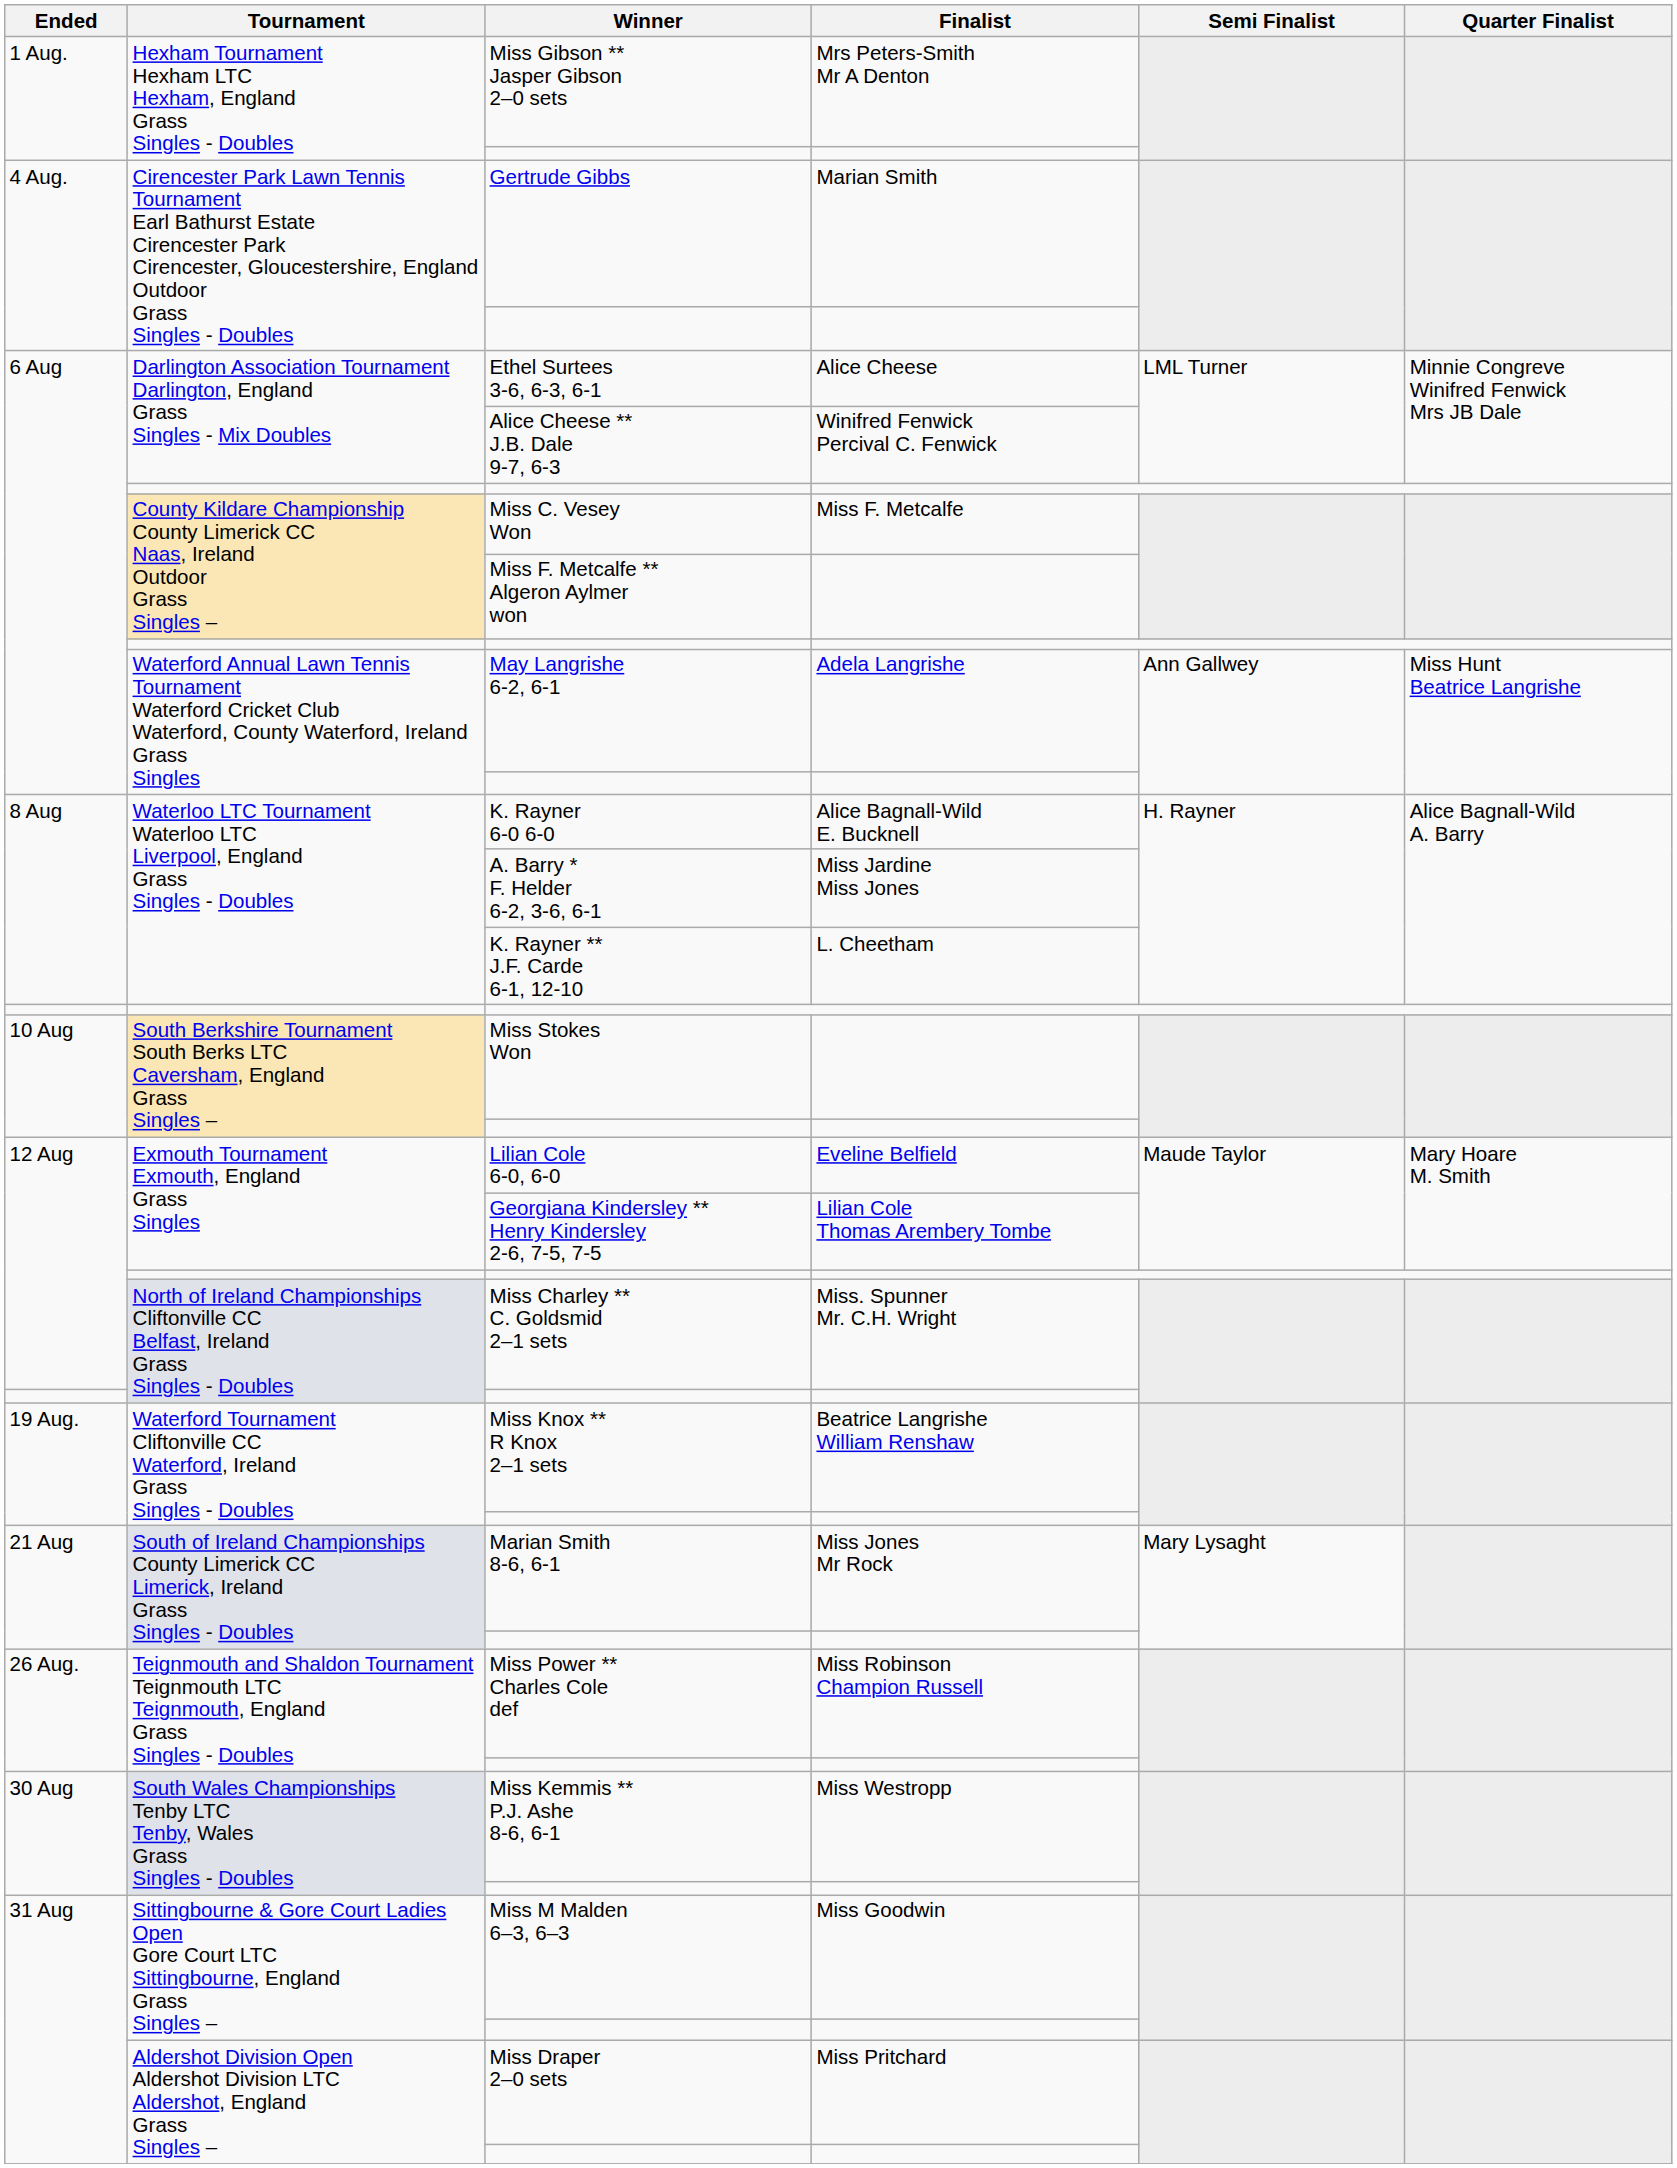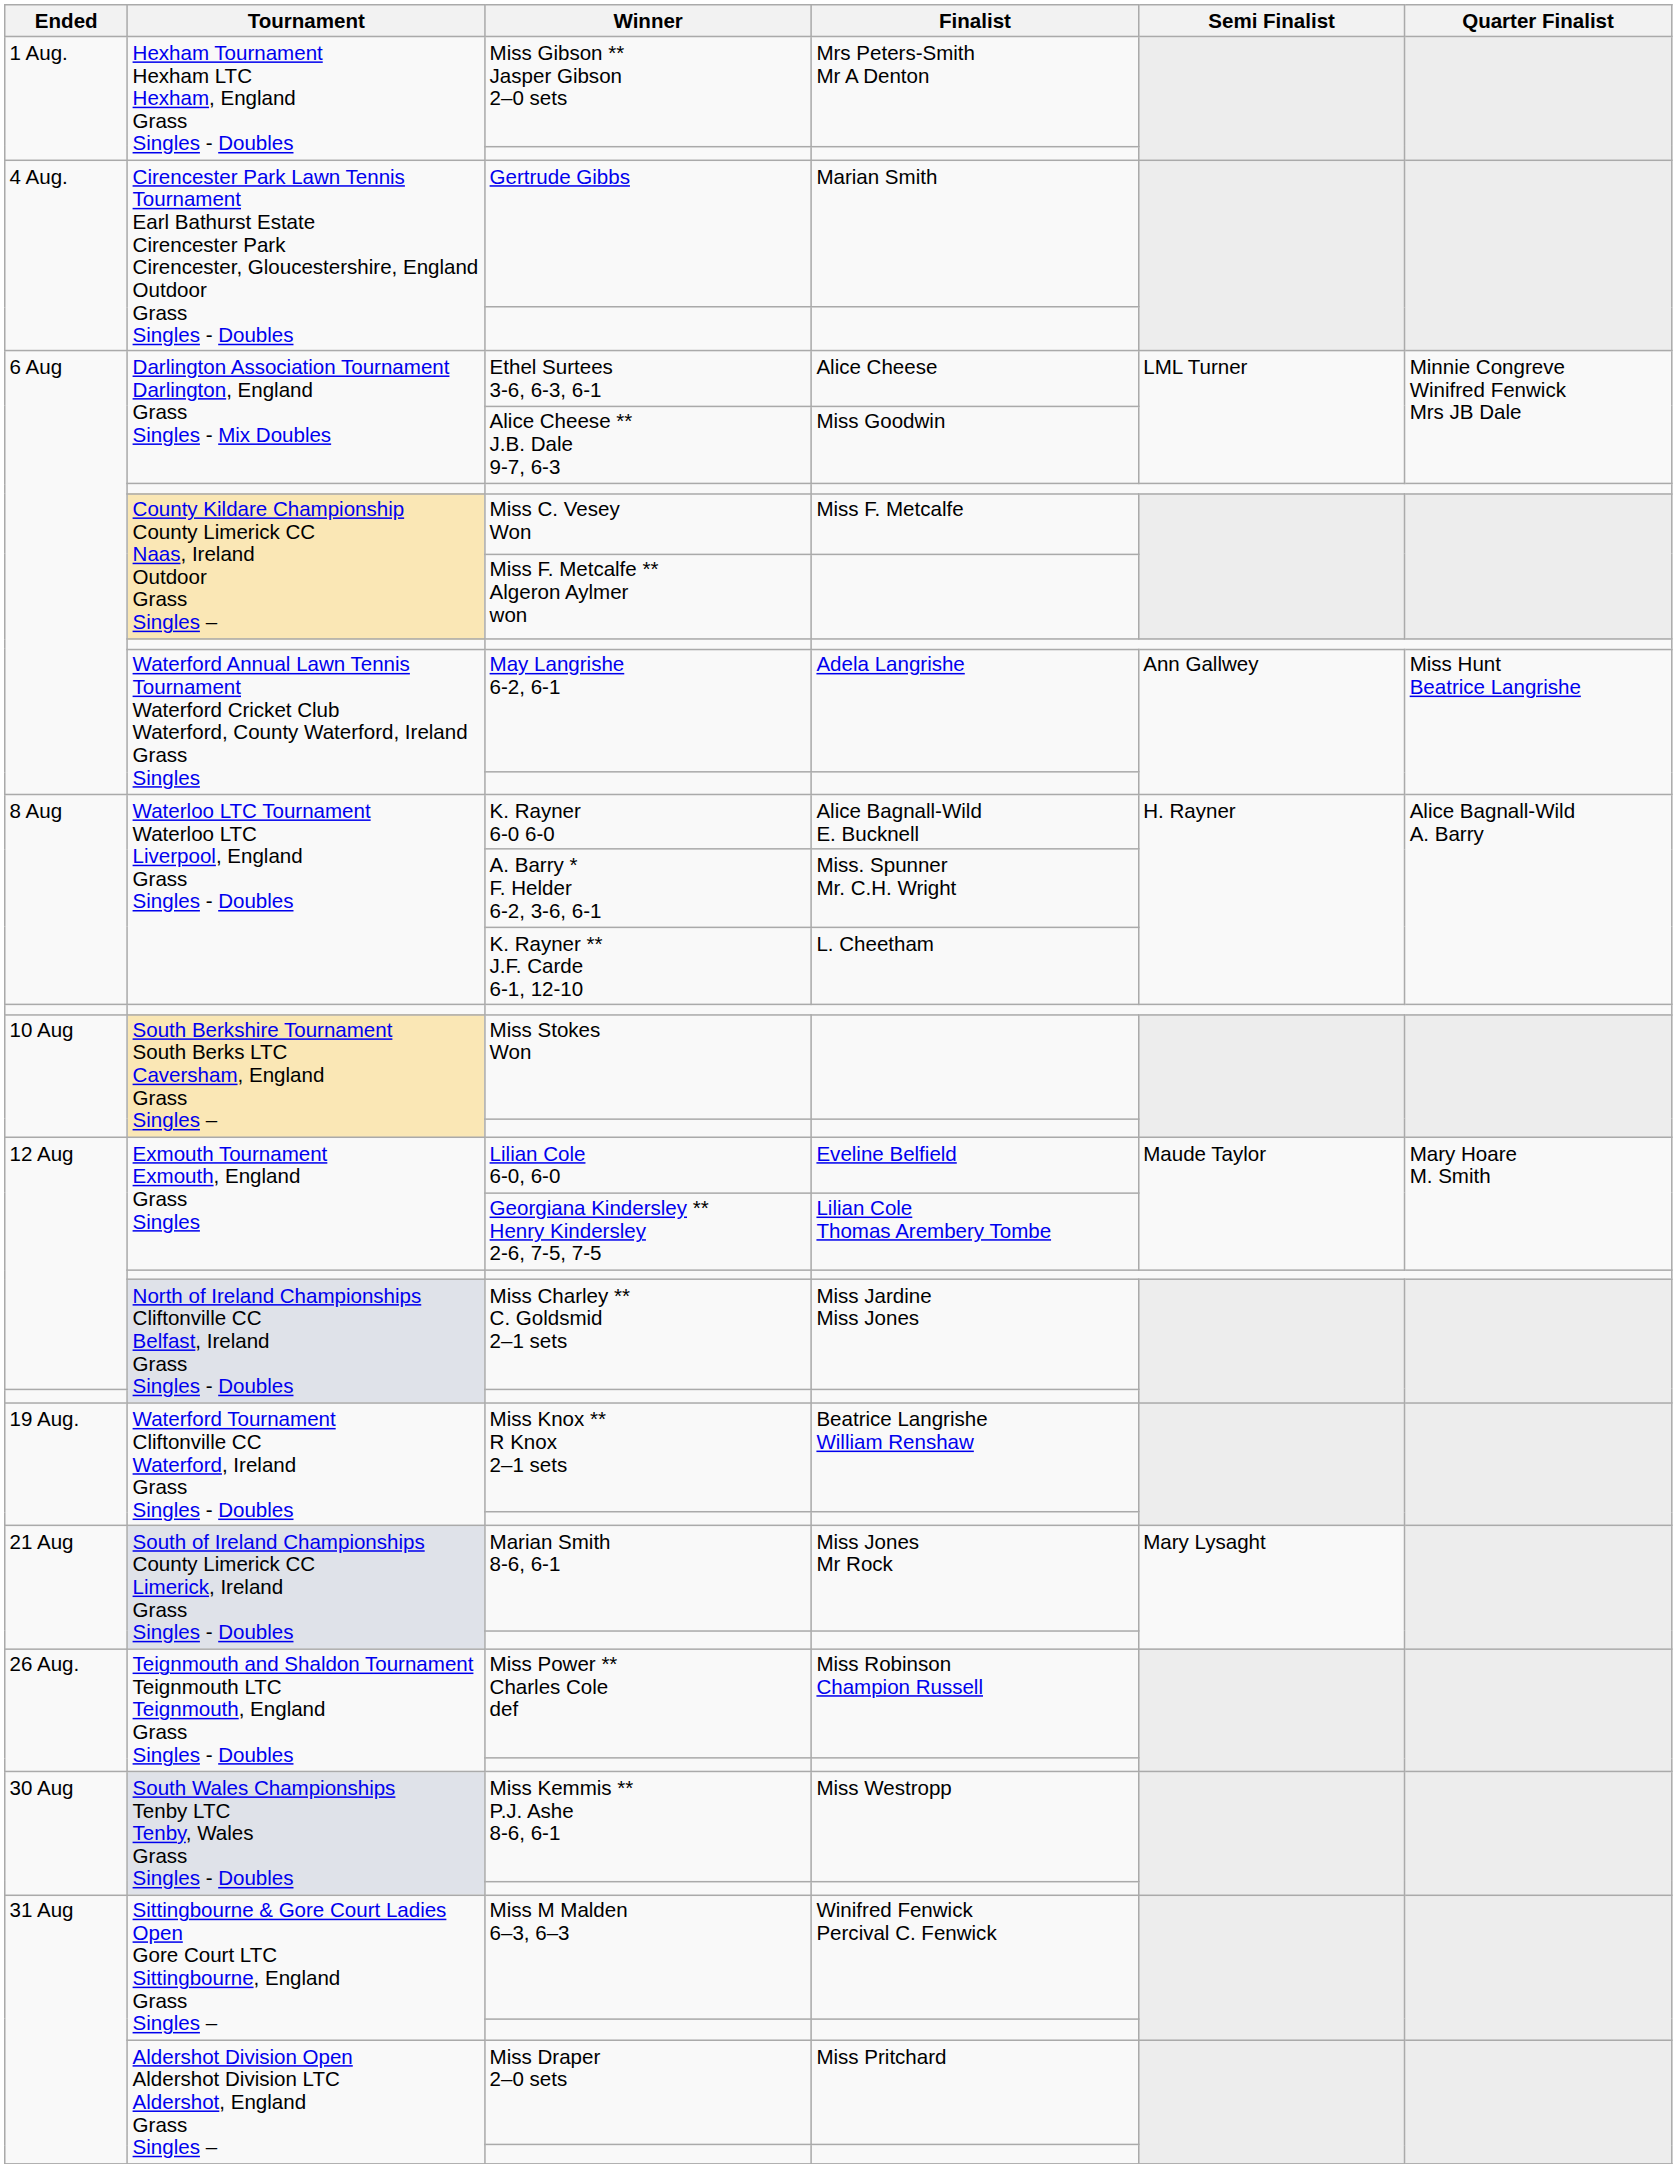(907, 433) Winifred Fenwick Percival C. Fenwick -> (881, 422) Miss Goodwin
(874, 877) Miss Jardine Miss Jones -> (886, 877) Miss. Spunner Mr. C.H. Wright
(886, 1307) Miss. Spunner Mr. C.H. Wright -> (874, 1307) Miss Jardine Miss Jones
(881, 1910) Miss Goodwin -> (907, 1922) Winifred Fenwick Percival C. Fenwick
